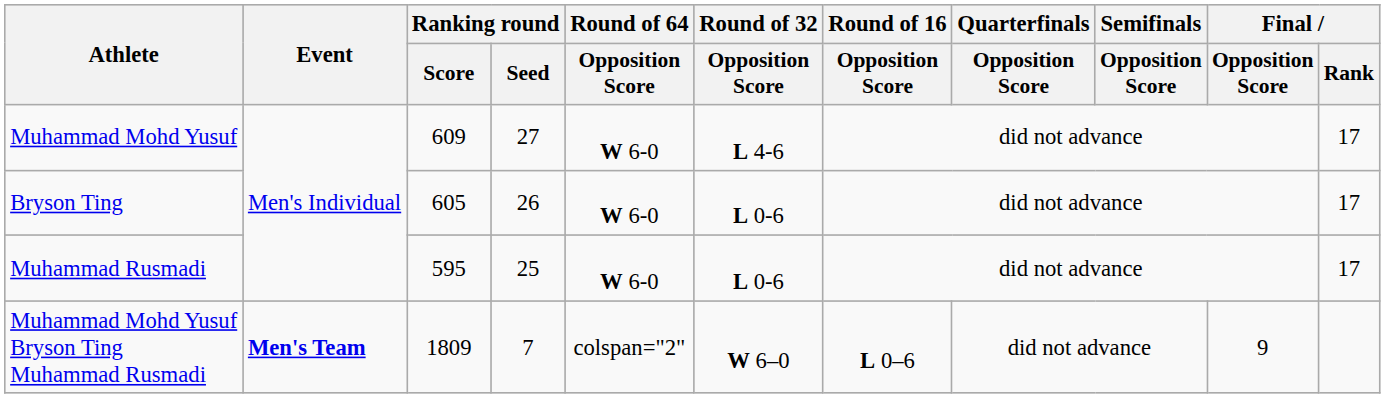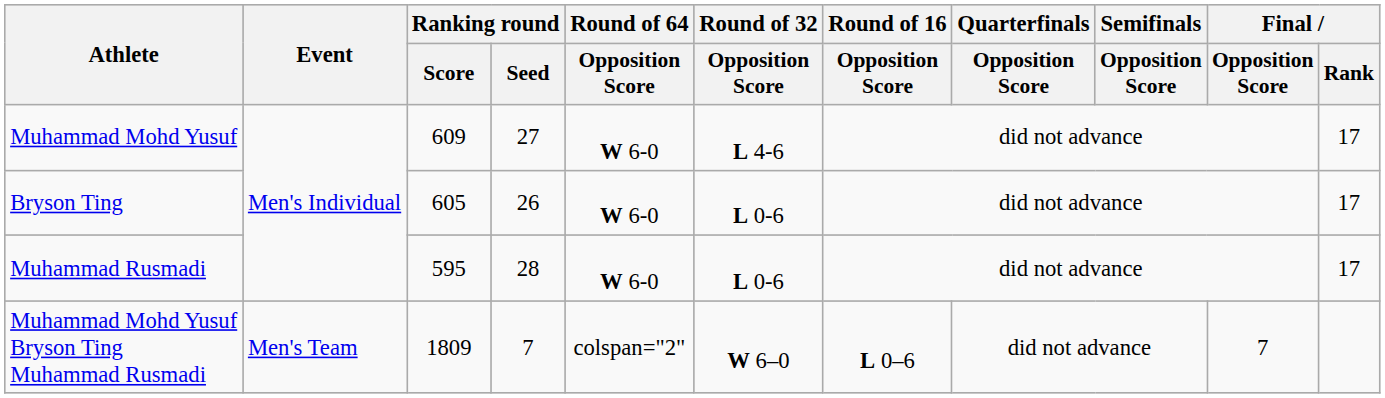(528, 267) 25 -> (528, 267) 28
(307, 346) bold -> (303, 346) normal
(1263, 346) 9 -> (1263, 346) 7
